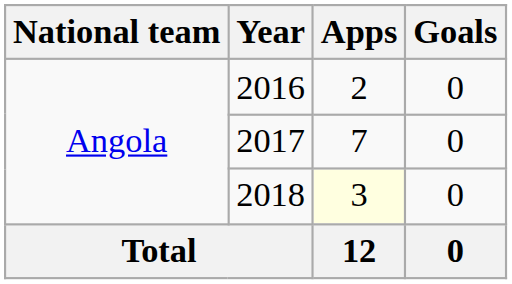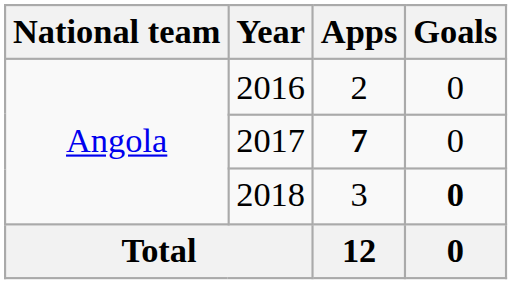(359, 140) normal -> (359, 140) bold
(359, 195) lightyellow background -> (359, 195) no background
(455, 195) normal -> (455, 195) bold
